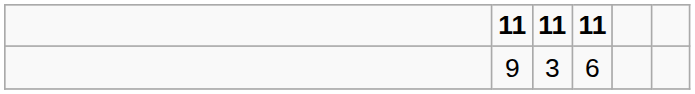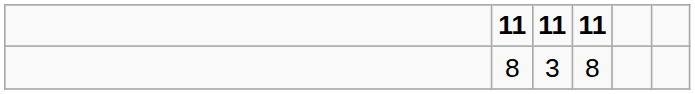(512, 67) 9 -> (512, 67) 8
(592, 67) 6 -> (592, 67) 8
